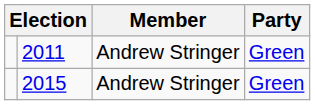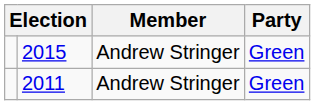rows swapped: (43, 52) <-> (44, 83)
